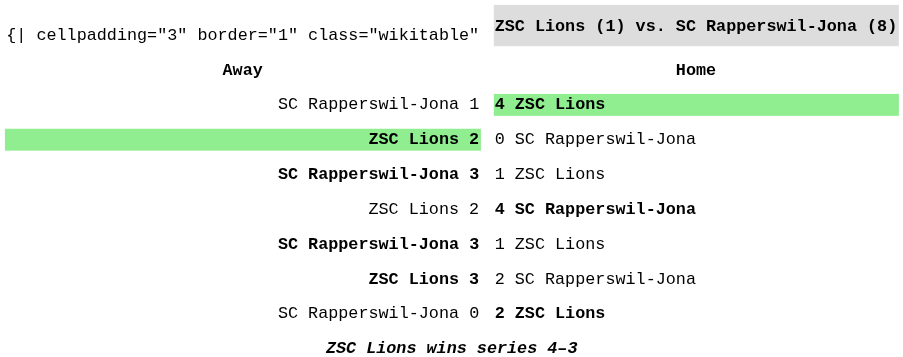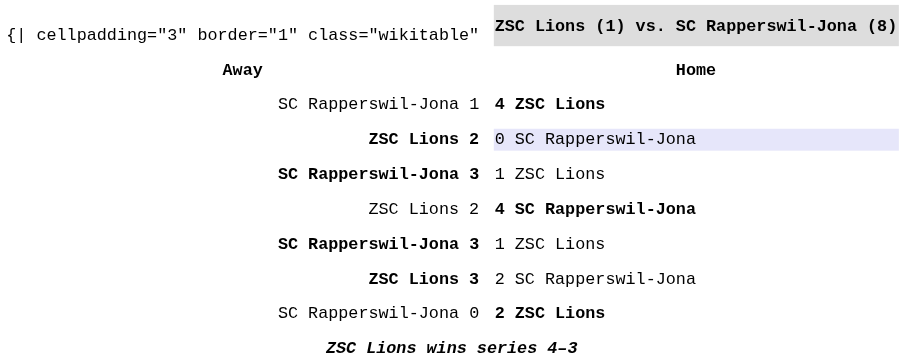(550, 105) lightgreen background -> (550, 105) no background
(424, 140) lightgreen background -> (424, 140) no background
(595, 140) no background -> (595, 140) lavender background
